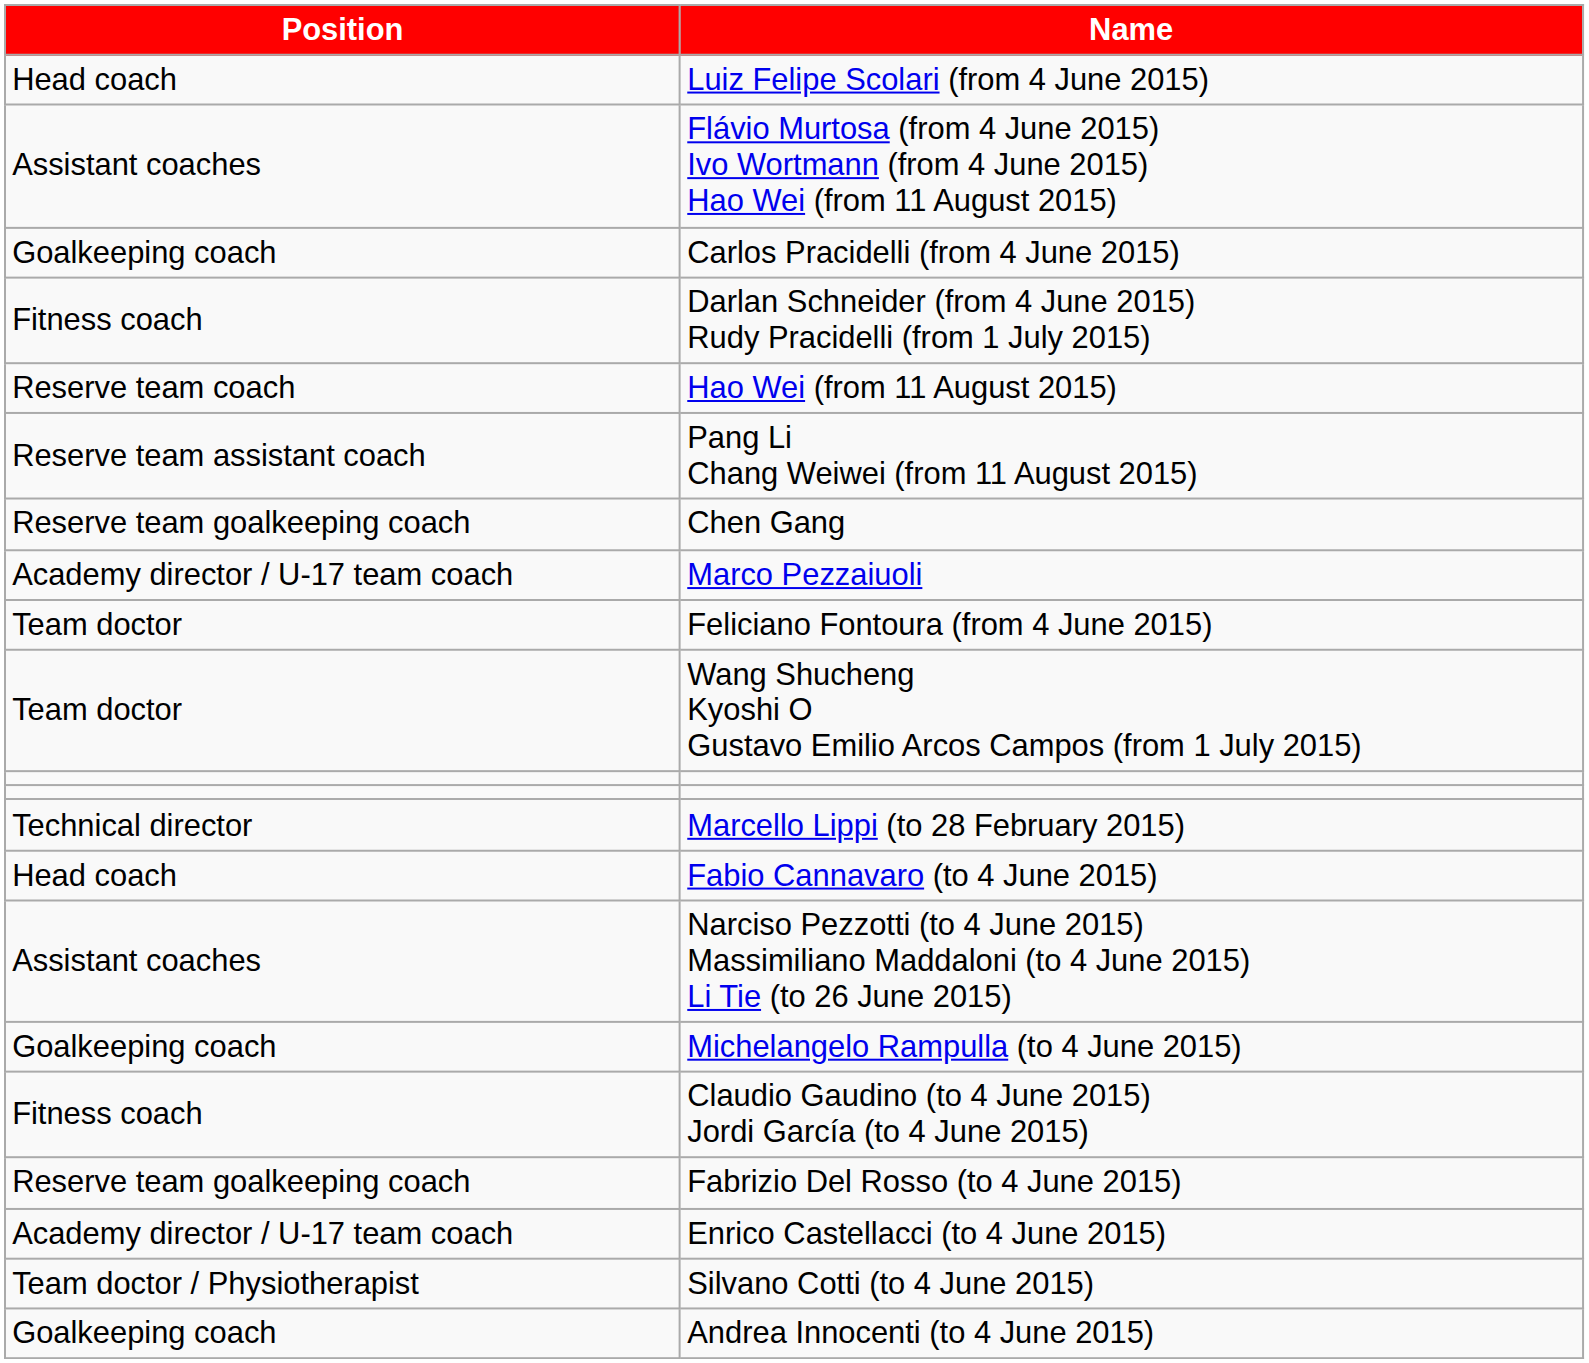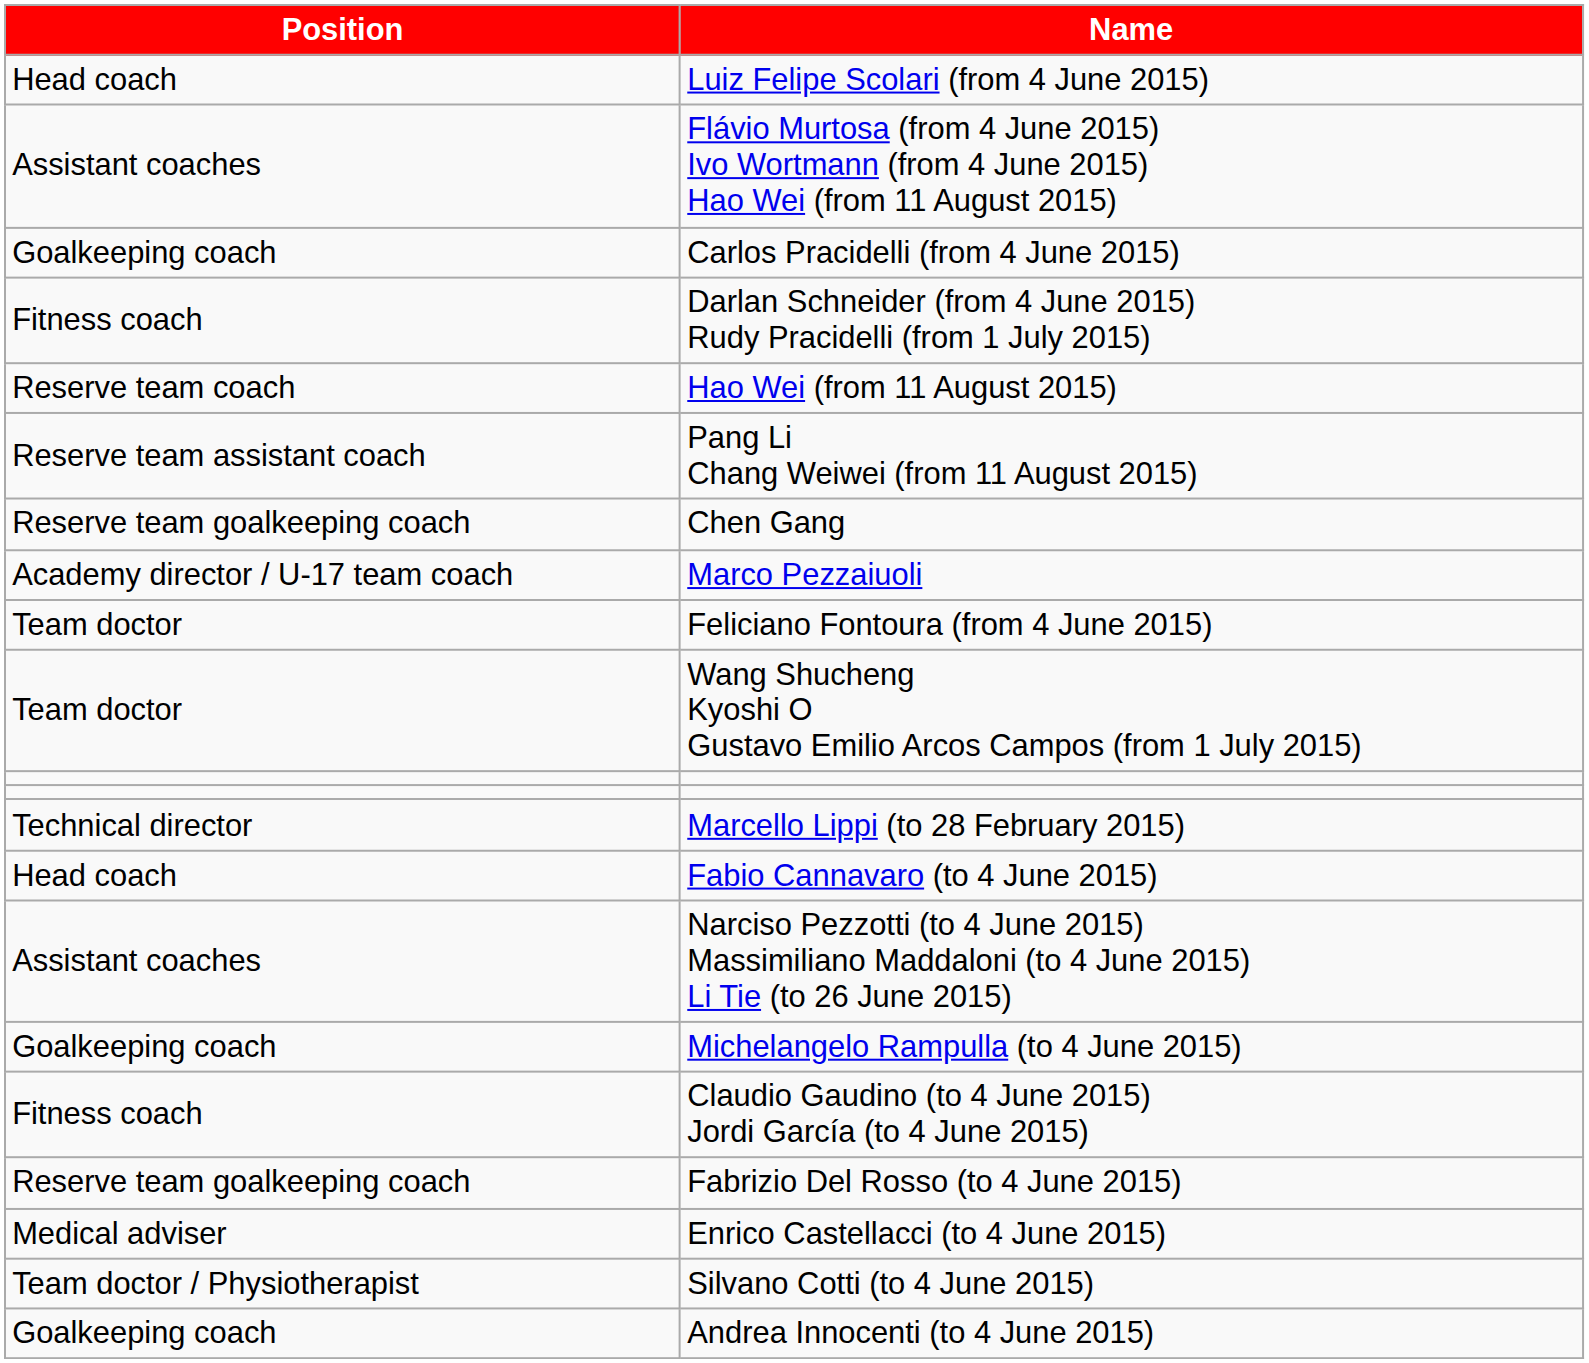(263, 1232) Academy director / U-17 team coach -> (119, 1232) Medical adviser
